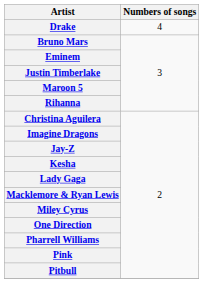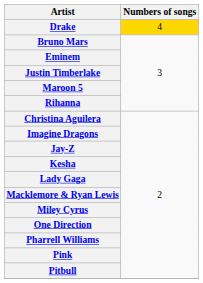(160, 27) no background -> (160, 27) gold background
